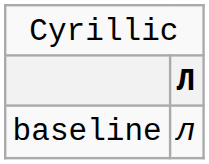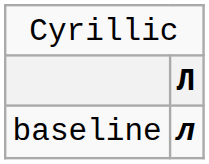(186, 132) normal -> (186, 132) bold
